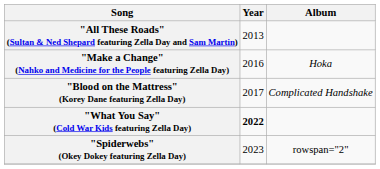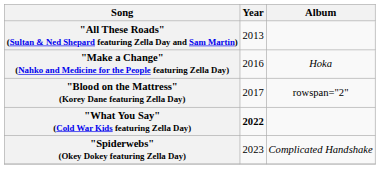(321, 92) Complicated Handshake -> (321, 92) rowspan="2"
(321, 150) rowspan="2" -> (321, 150) Complicated Handshake
